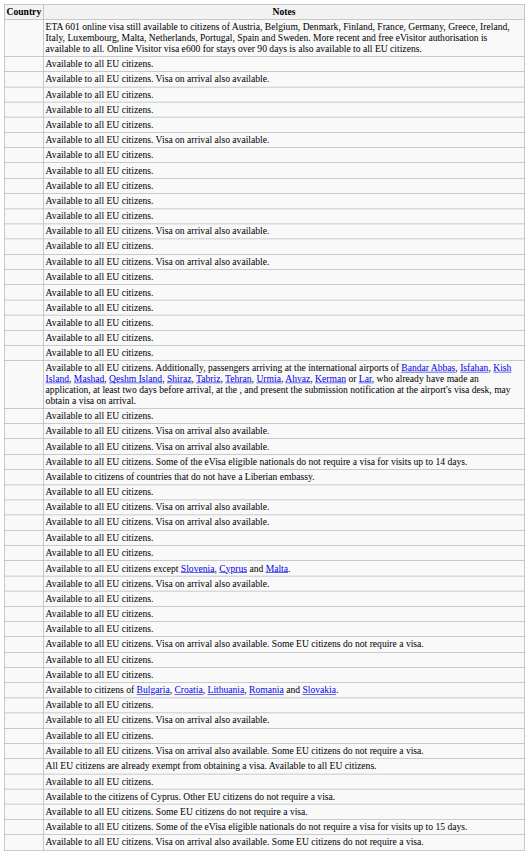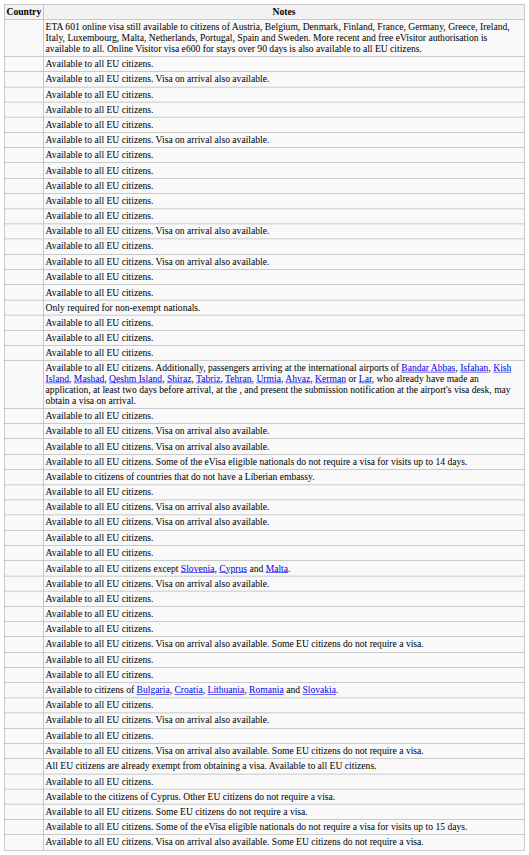(99, 307) Available to all EU citizens. -> (123, 307) Only required for non-exempt nationals.
